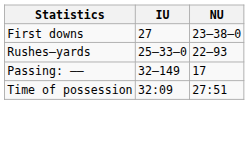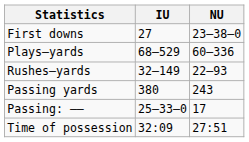+ row: (46, 52)
(162, 52) 25–33–0 -> (159, 71) 32–149
+ row: (52, 90)
(159, 71) 32–149 -> (162, 109) 25–33–0
